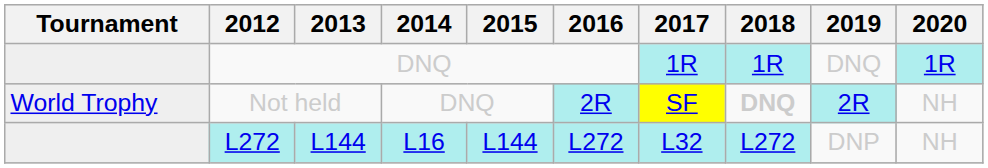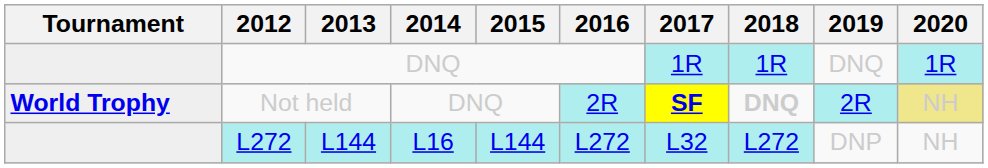(84, 102) normal -> (90, 102) bold
(682, 102) normal -> (687, 102) bold
(940, 102) no background -> (941, 102) khaki background
